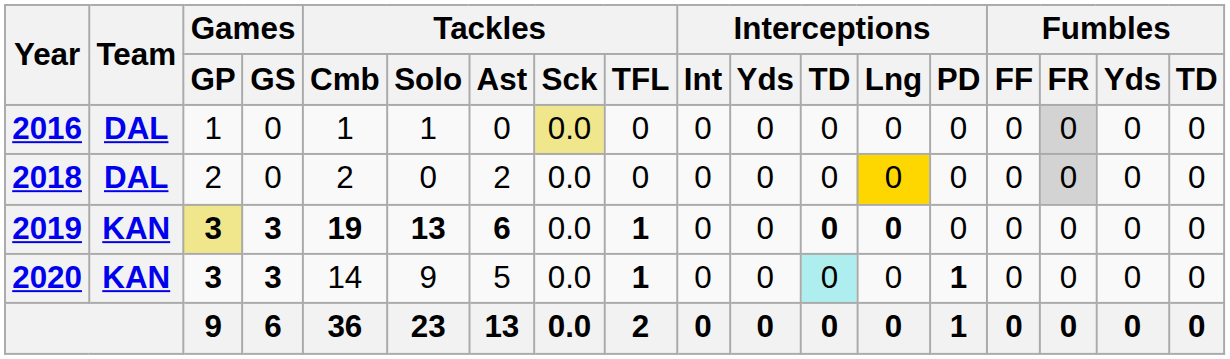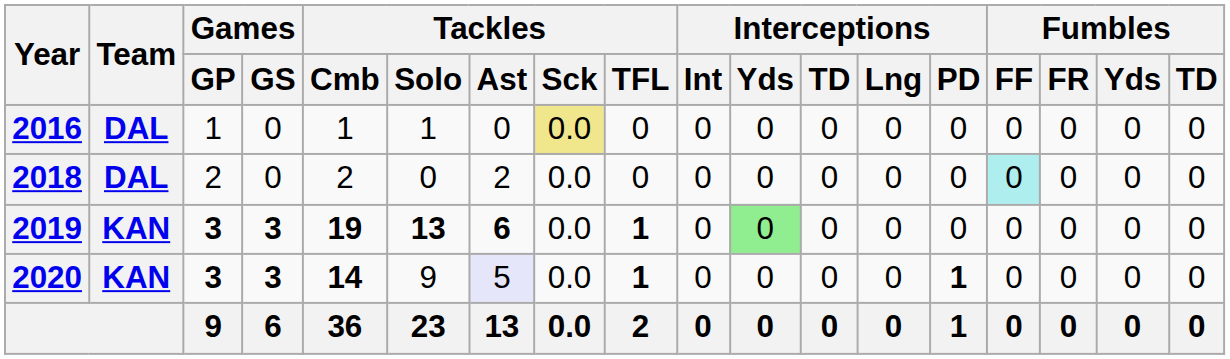(1068, 128) lightgrey background -> (1068, 128) no background
(894, 178) gold background -> (894, 178) no background
(1014, 178) no background -> (1014, 178) paleturquoise background
(1068, 178) lightgrey background -> (1068, 178) no background
(213, 228) khaki background -> (213, 228) no background
(765, 228) no background -> (765, 228) lightgreen background
(829, 228) bold -> (829, 228) normal
(894, 228) bold -> (894, 228) normal
(345, 278) normal -> (345, 278) bold
(502, 278) no background -> (502, 278) lavender background
(829, 278) paleturquoise background -> (829, 278) no background
